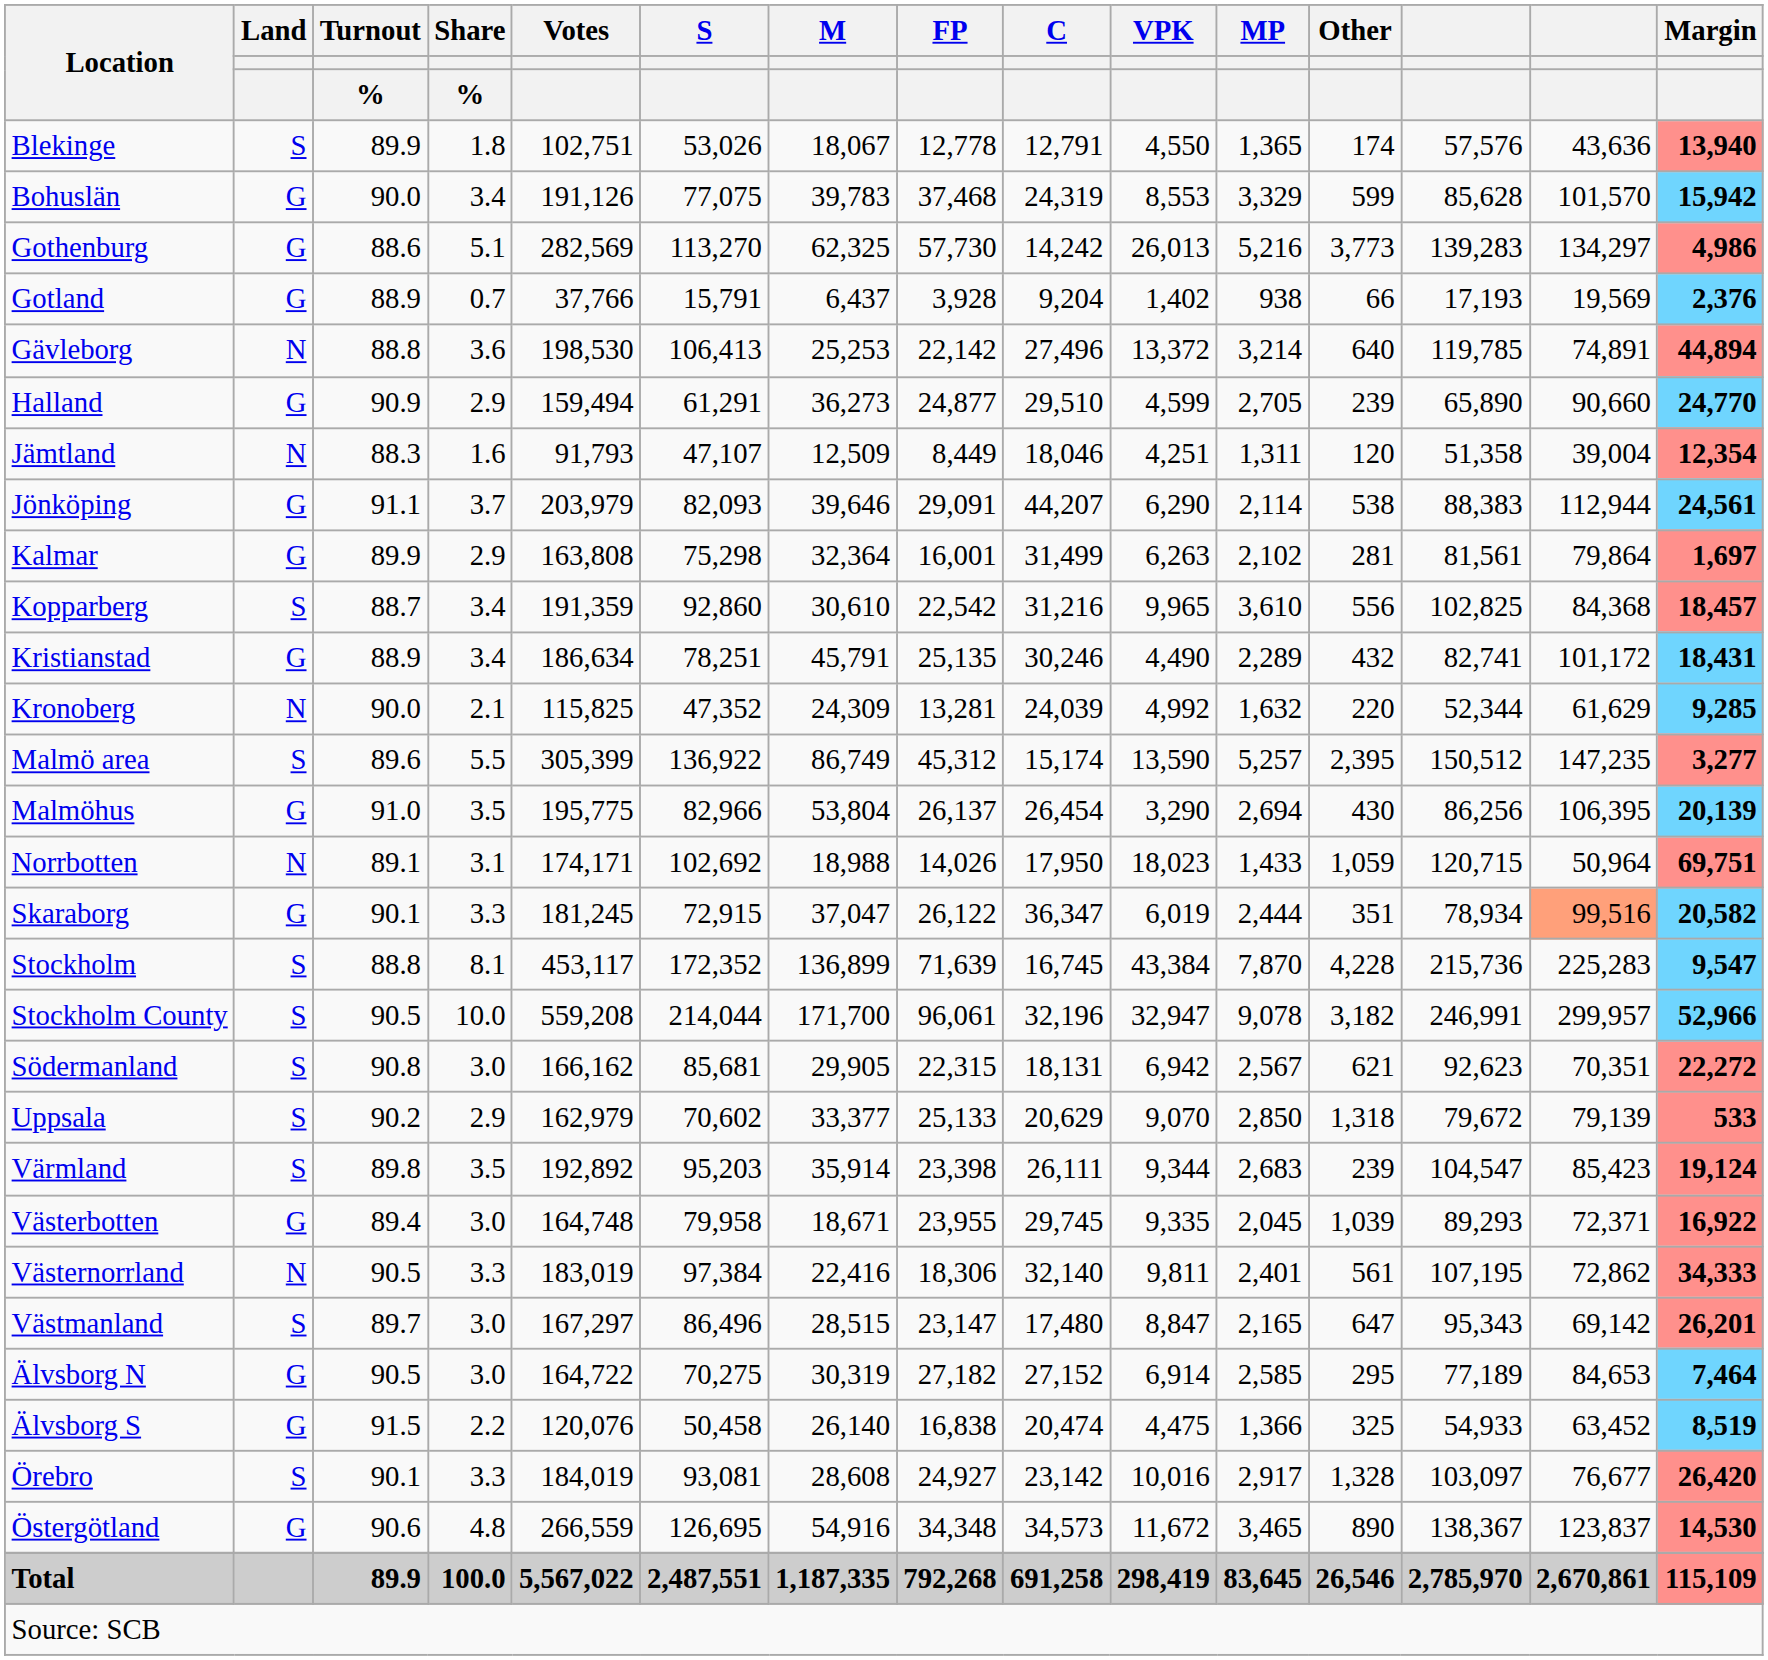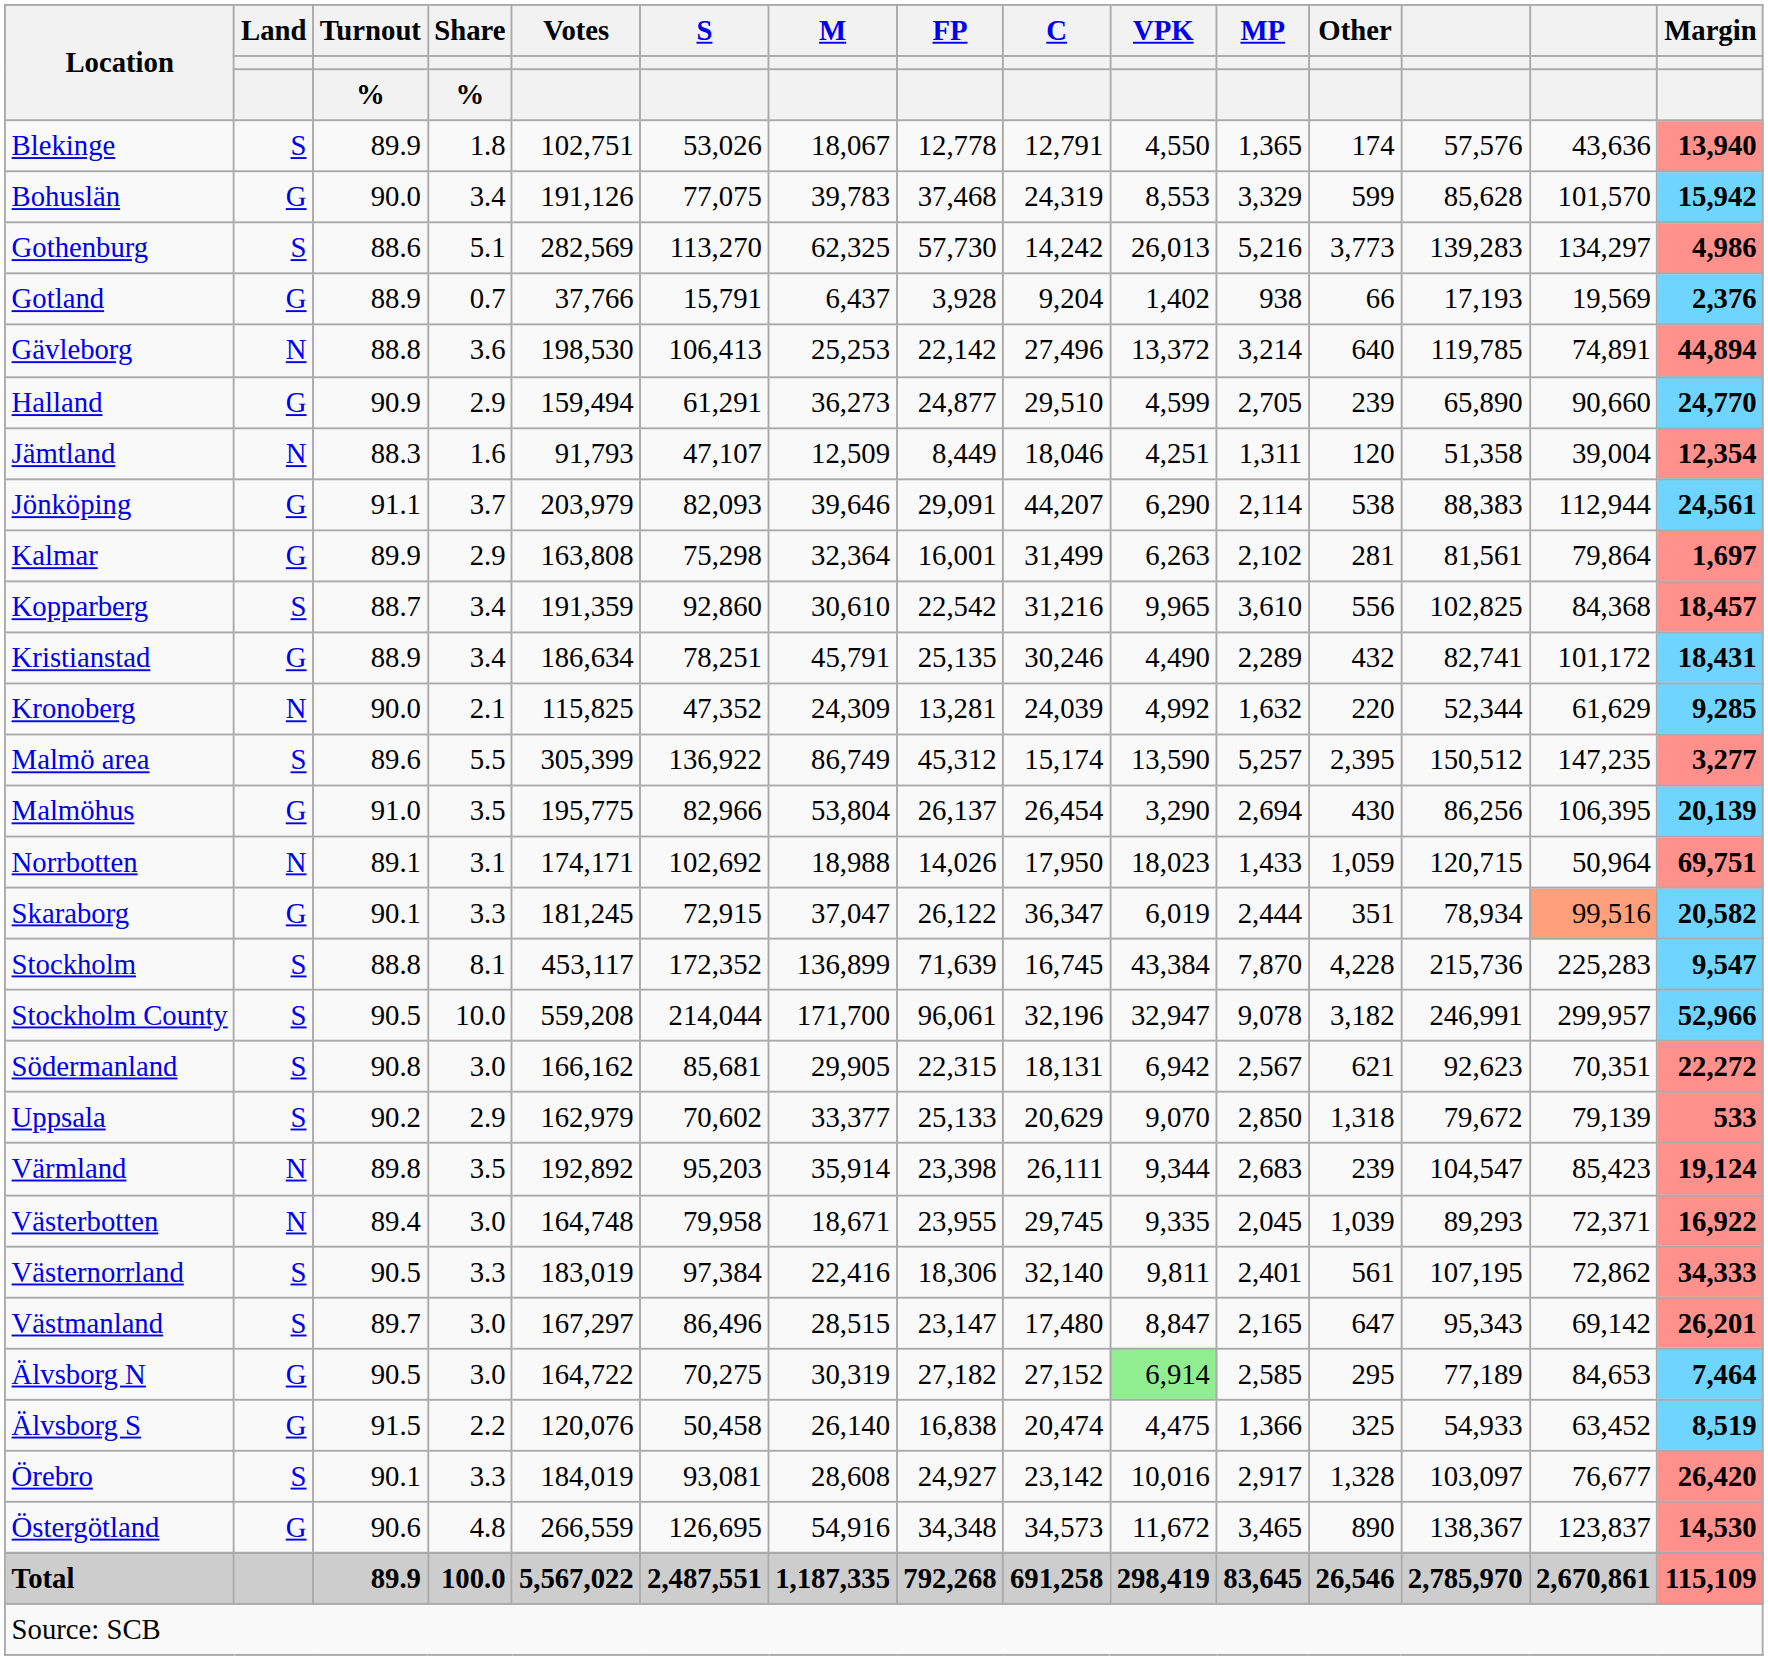(296, 248) G -> (299, 248) S
(299, 1168) S -> (296, 1168) N
(296, 1220) G -> (296, 1220) N
(296, 1271) N -> (299, 1271) S
(1178, 1373) no background -> (1178, 1373) lightgreen background
